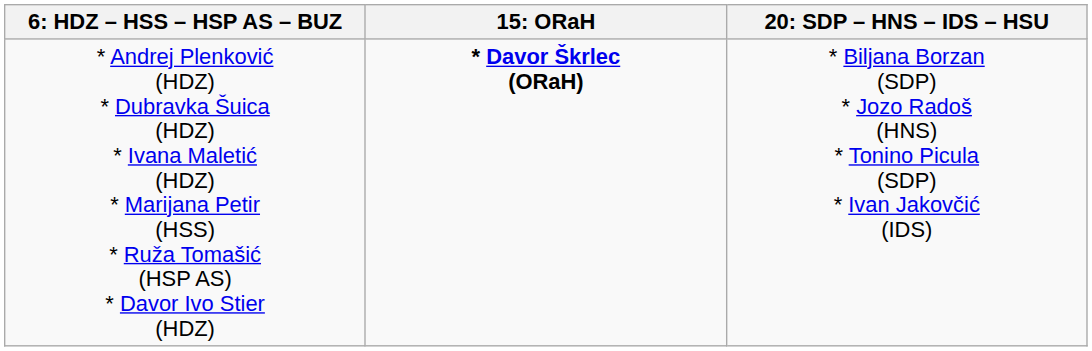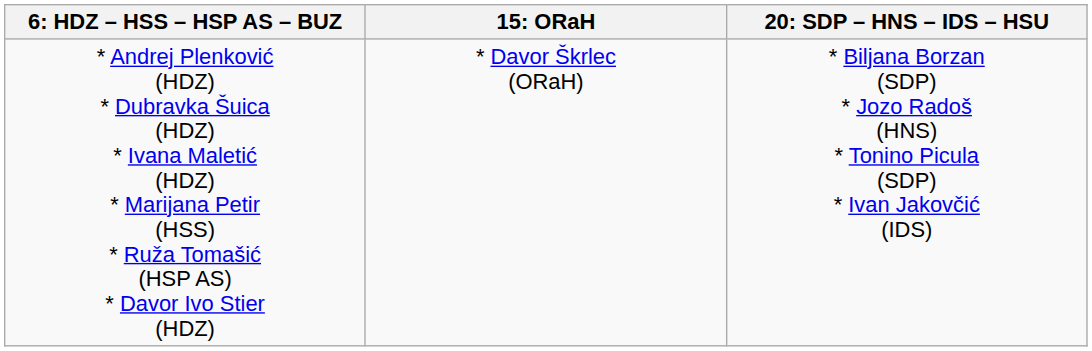(546, 68) bold -> (546, 68) normal
